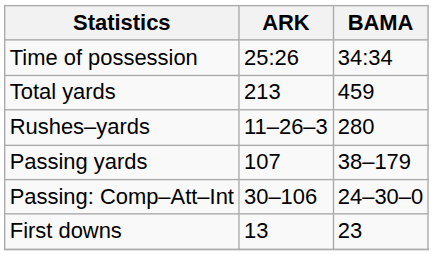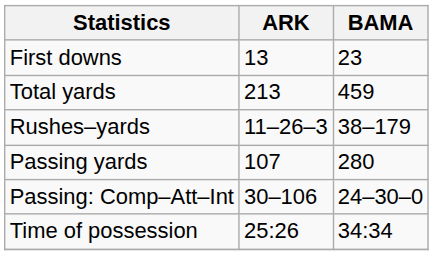rows swapped: (66, 231) <-> (104, 57)
(356, 127) 280 -> (374, 127) 38–179
(374, 161) 38–179 -> (356, 161) 280
